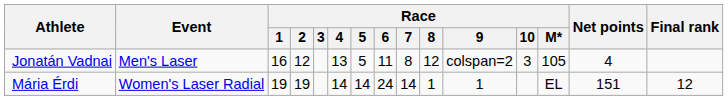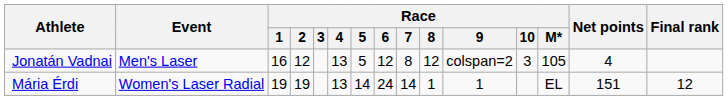(385, 61) 11 -> (385, 61) 12
(339, 84) 14 -> (339, 84) 13
